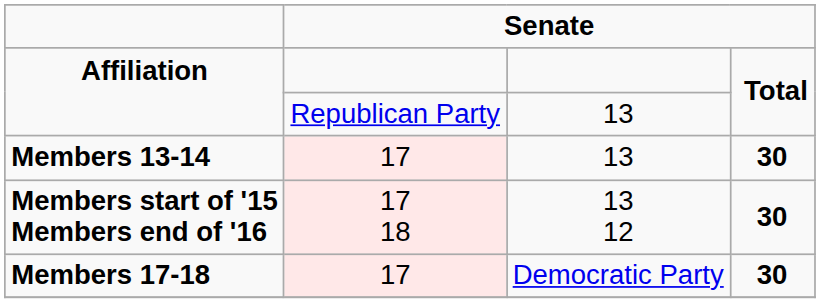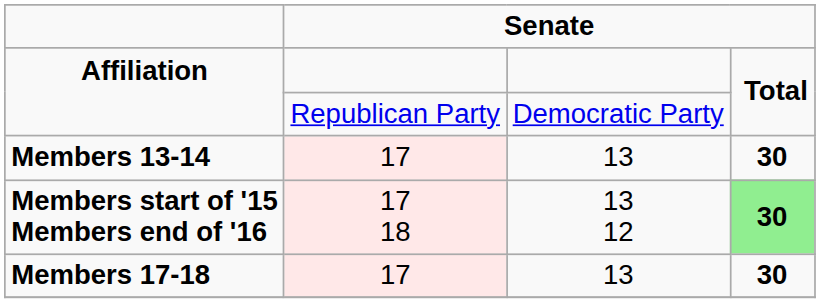(618, 113) 13 -> (618, 113) Democratic Party
(772, 216) no background -> (772, 216) lightgreen background
(618, 275) Democratic Party -> (618, 275) 13
